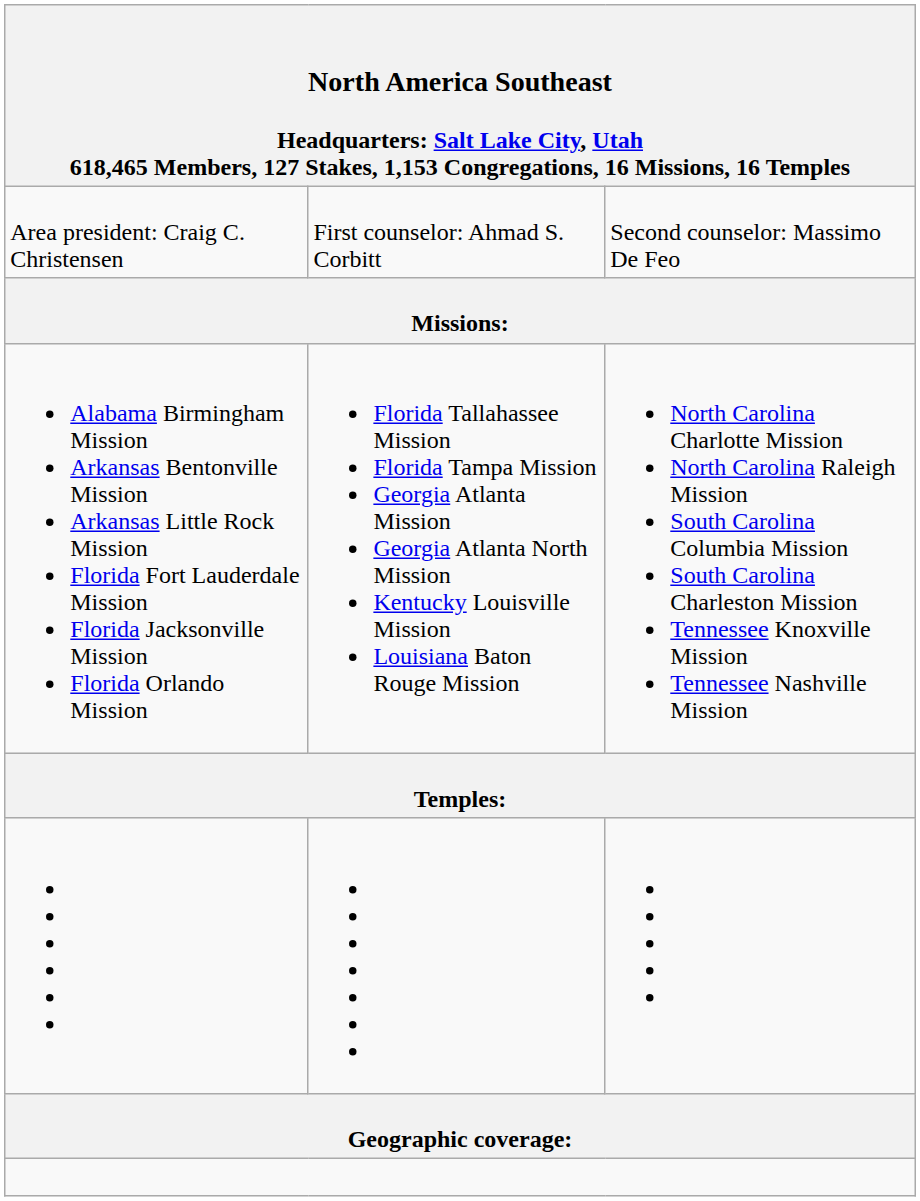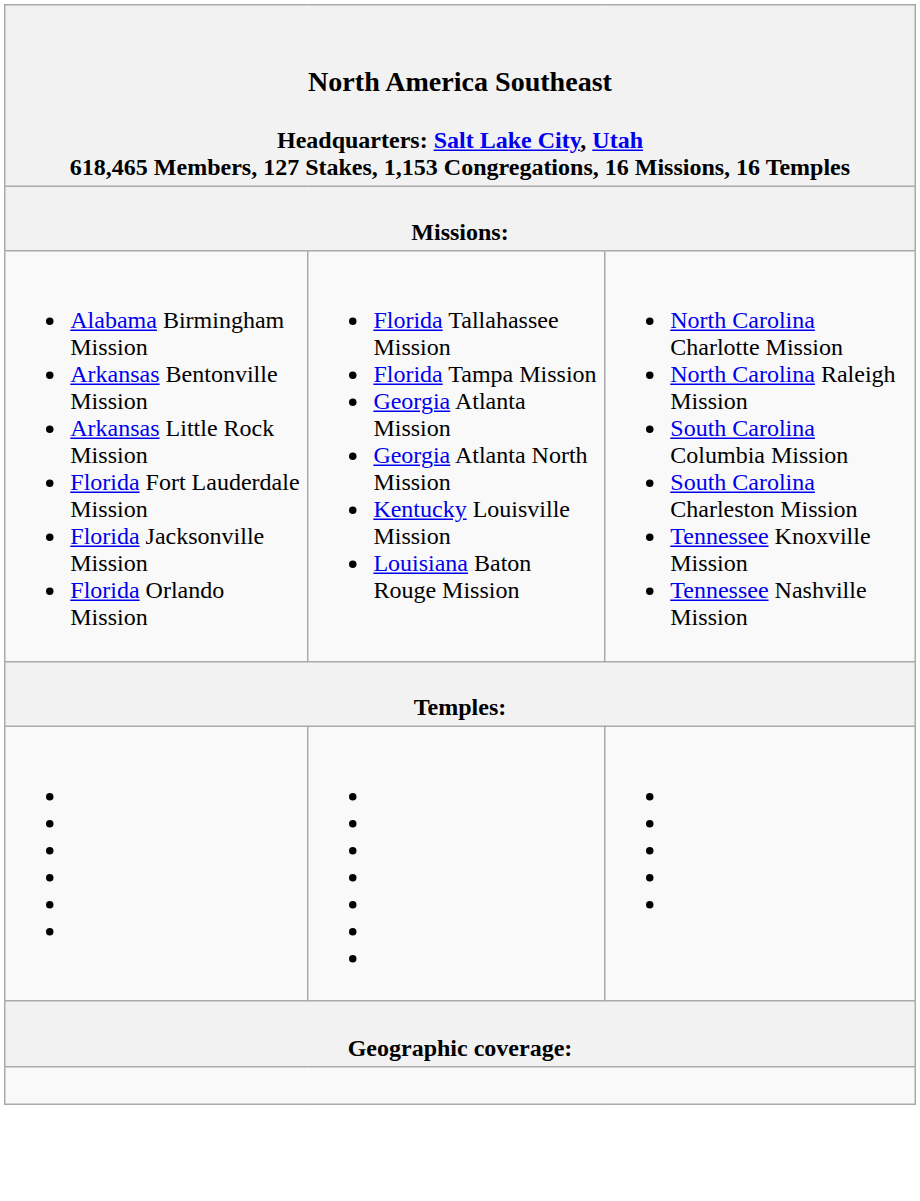- row: (128, 245)
